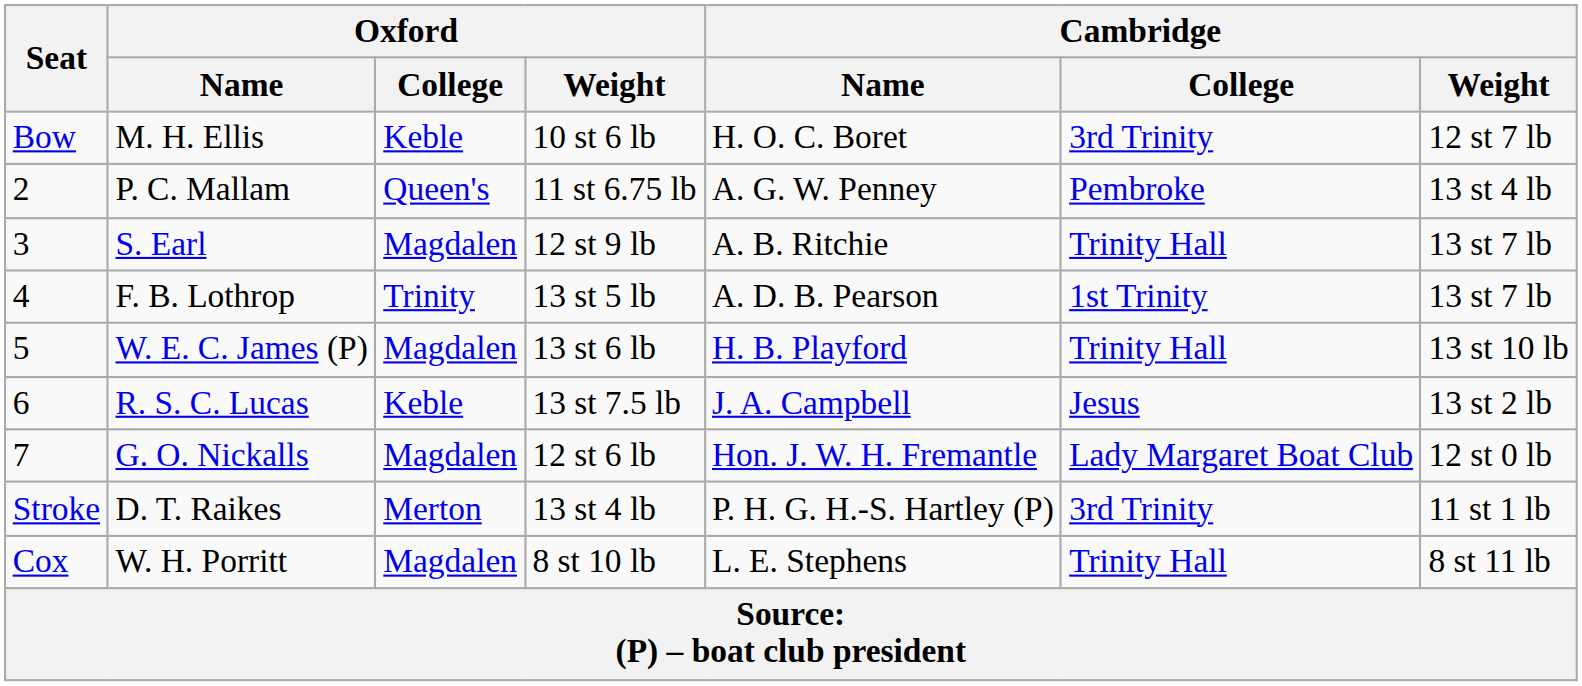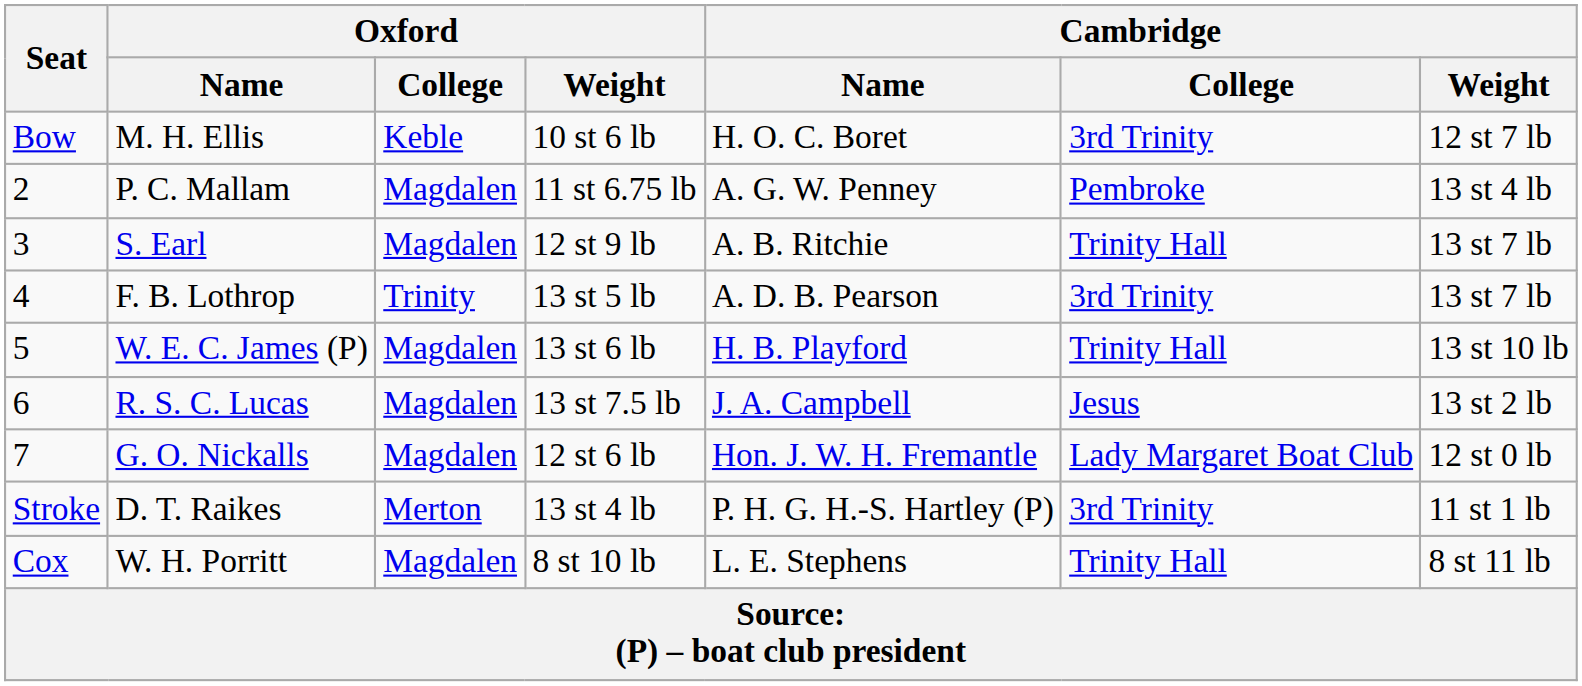(436, 190) Queen's -> (450, 190) Magdalen
(1138, 296) 1st Trinity -> (1141, 296) 3rd Trinity
(423, 402) Keble -> (450, 402) Magdalen
